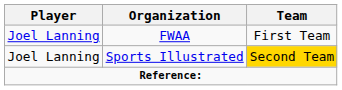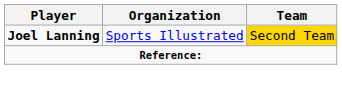- row: (175, 36)
(54, 56) normal -> (54, 36) bold
